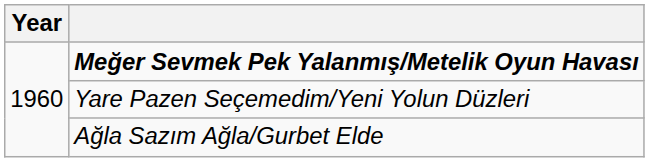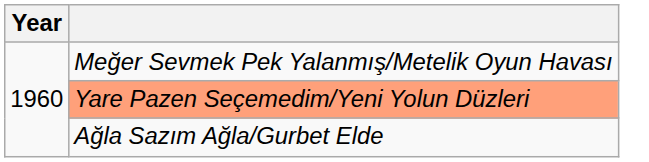(357, 61) bold -> (343, 61) normal
(302, 99) no background -> (302, 99) lightsalmon background
